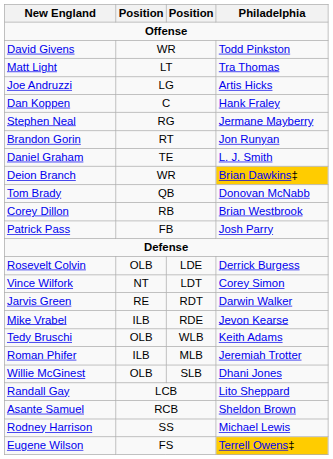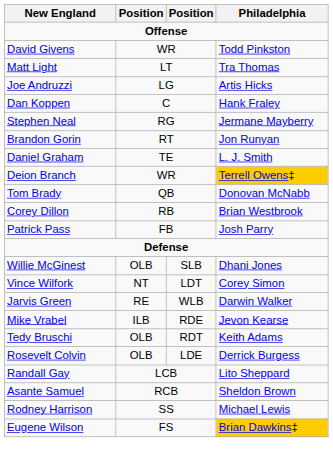(258, 175) Brian Dawkins‡ -> (257, 175) Terrell Owens‡
rows swapped: (46, 265) <-> (46, 373)
(191, 301) RDT -> (191, 301) WLB
(191, 337) WLB -> (191, 337) RDT
- row: (42, 355)
(257, 445) Terrell Owens‡ -> (258, 427) Brian Dawkins‡
